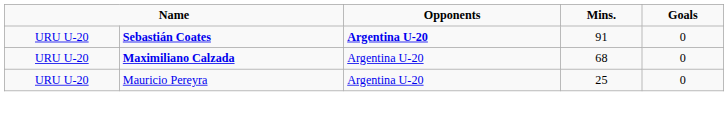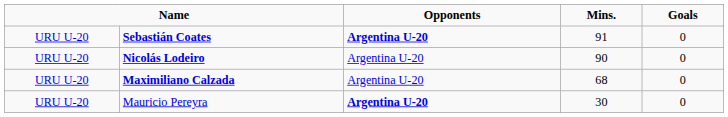+ row: (164, 58)
(385, 80) normal -> (388, 101) bold
(601, 80) 25 -> (601, 101) 30
